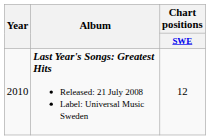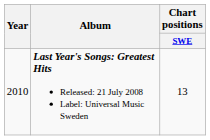(182, 91) 12 -> (182, 91) 13
